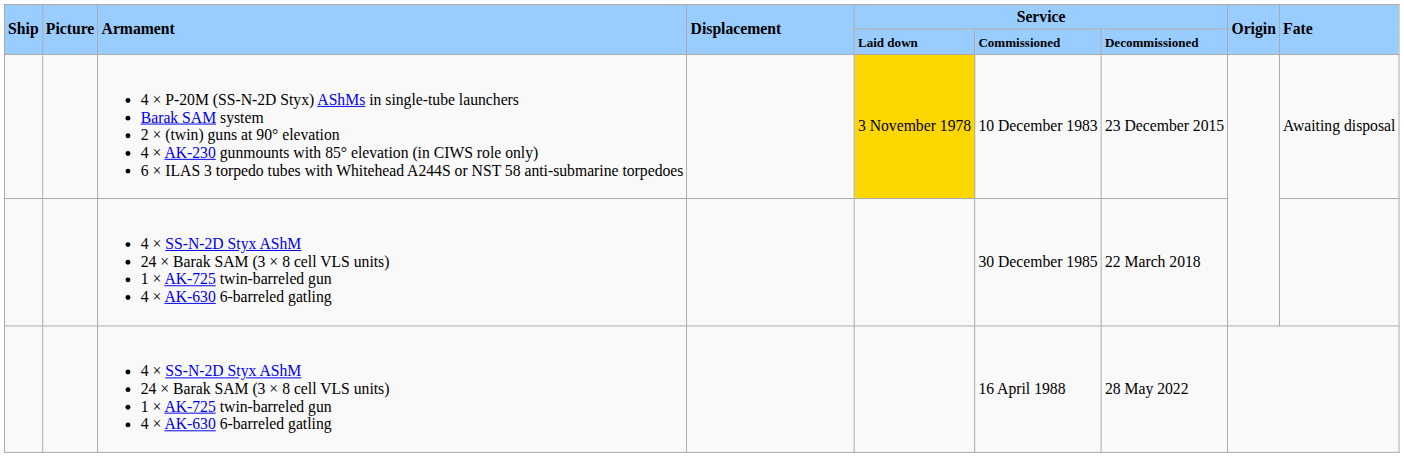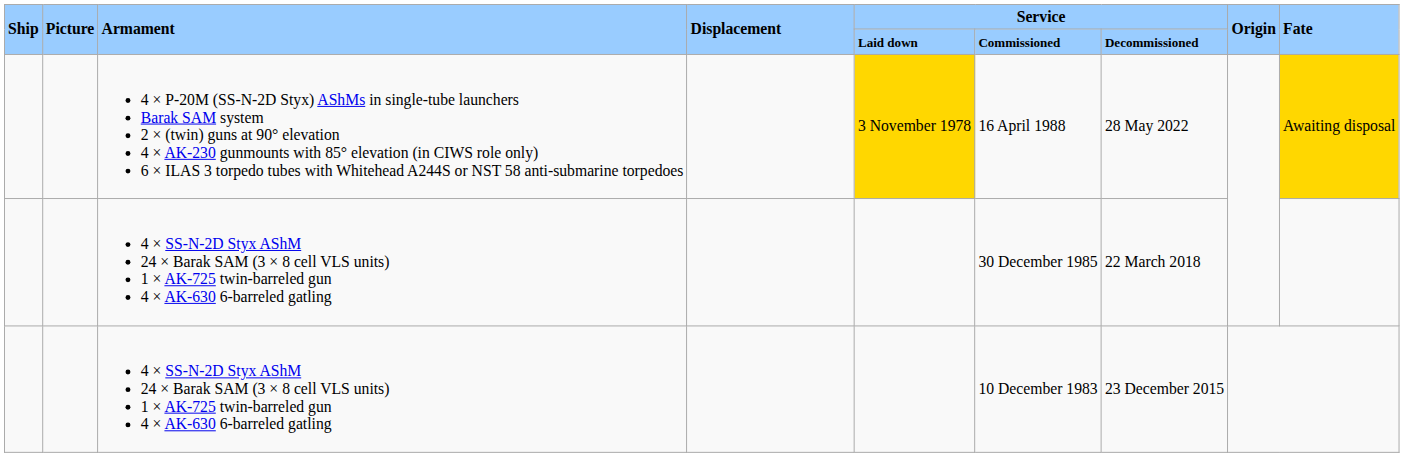(1038, 126) 10 December 1983 -> (1022, 126) 16 April 1988
(1165, 126) 23 December 2015 -> (1147, 126) 28 May 2022
(1339, 126) no background -> (1339, 126) gold background
(1022, 388) 16 April 1988 -> (1038, 388) 10 December 1983
(1147, 388) 28 May 2022 -> (1165, 388) 23 December 2015
